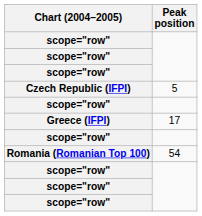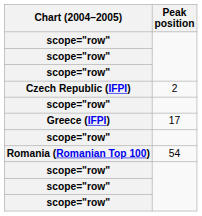(174, 89) 5 -> (174, 89) 2
